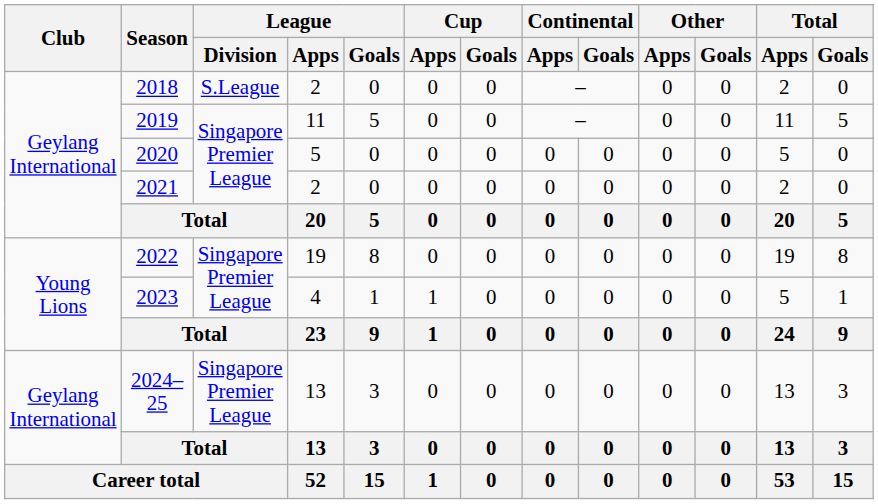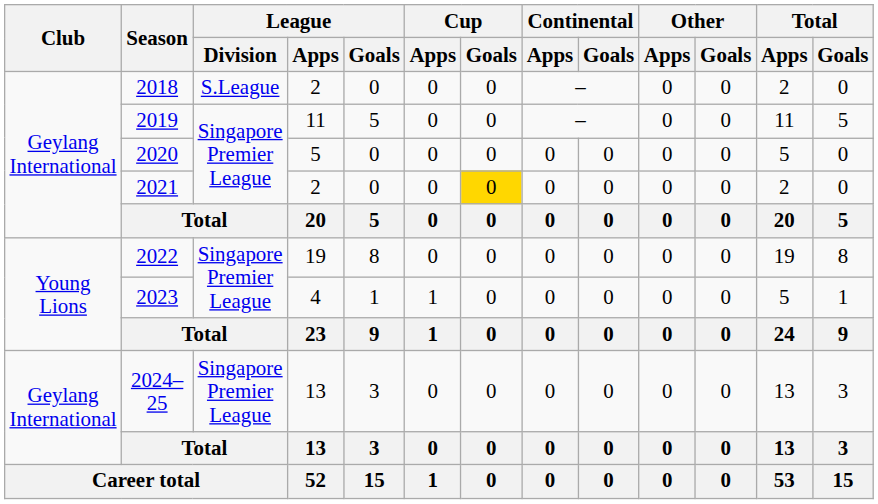(491, 187) no background -> (491, 187) gold background
